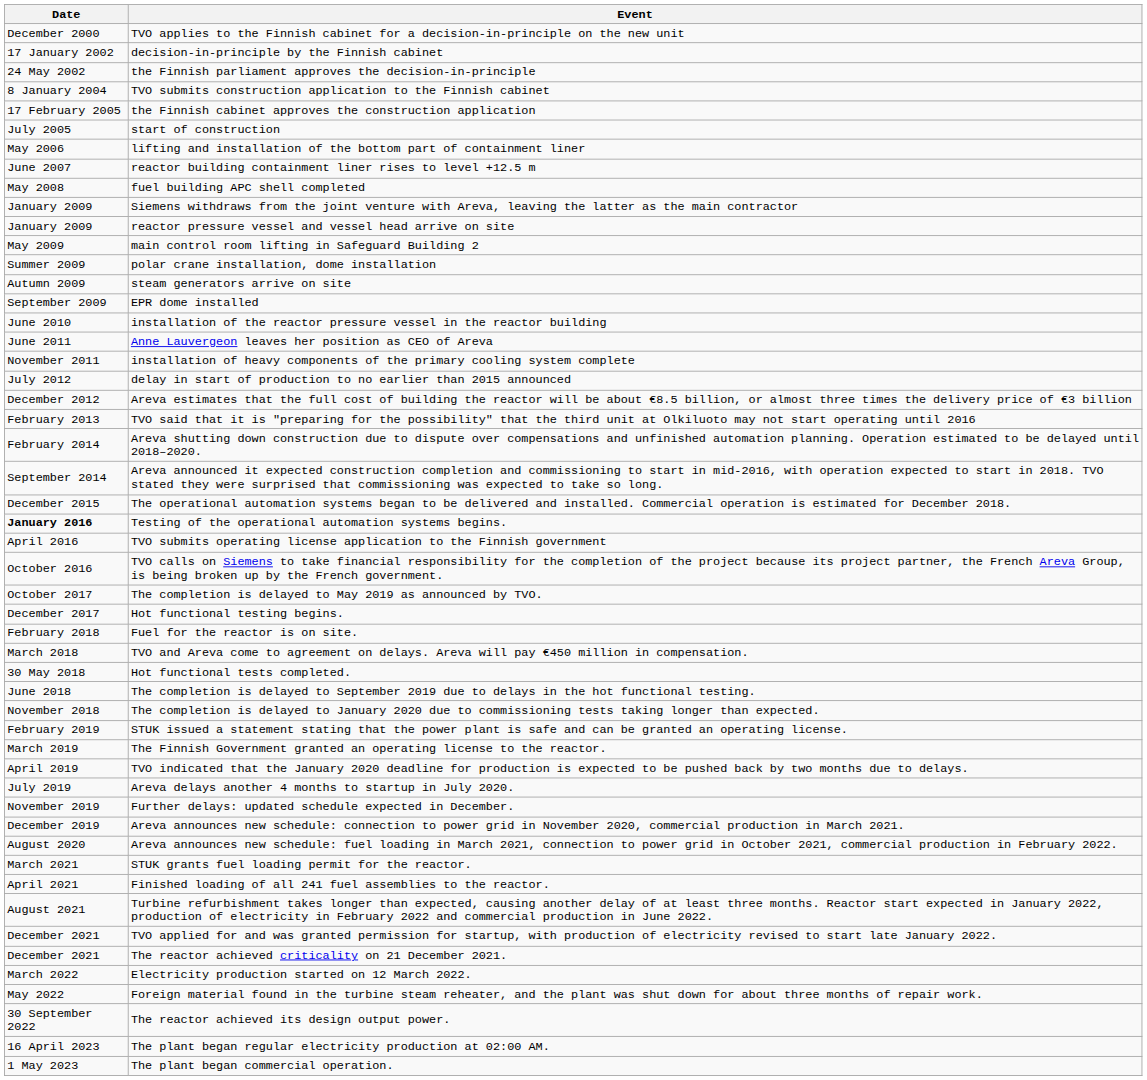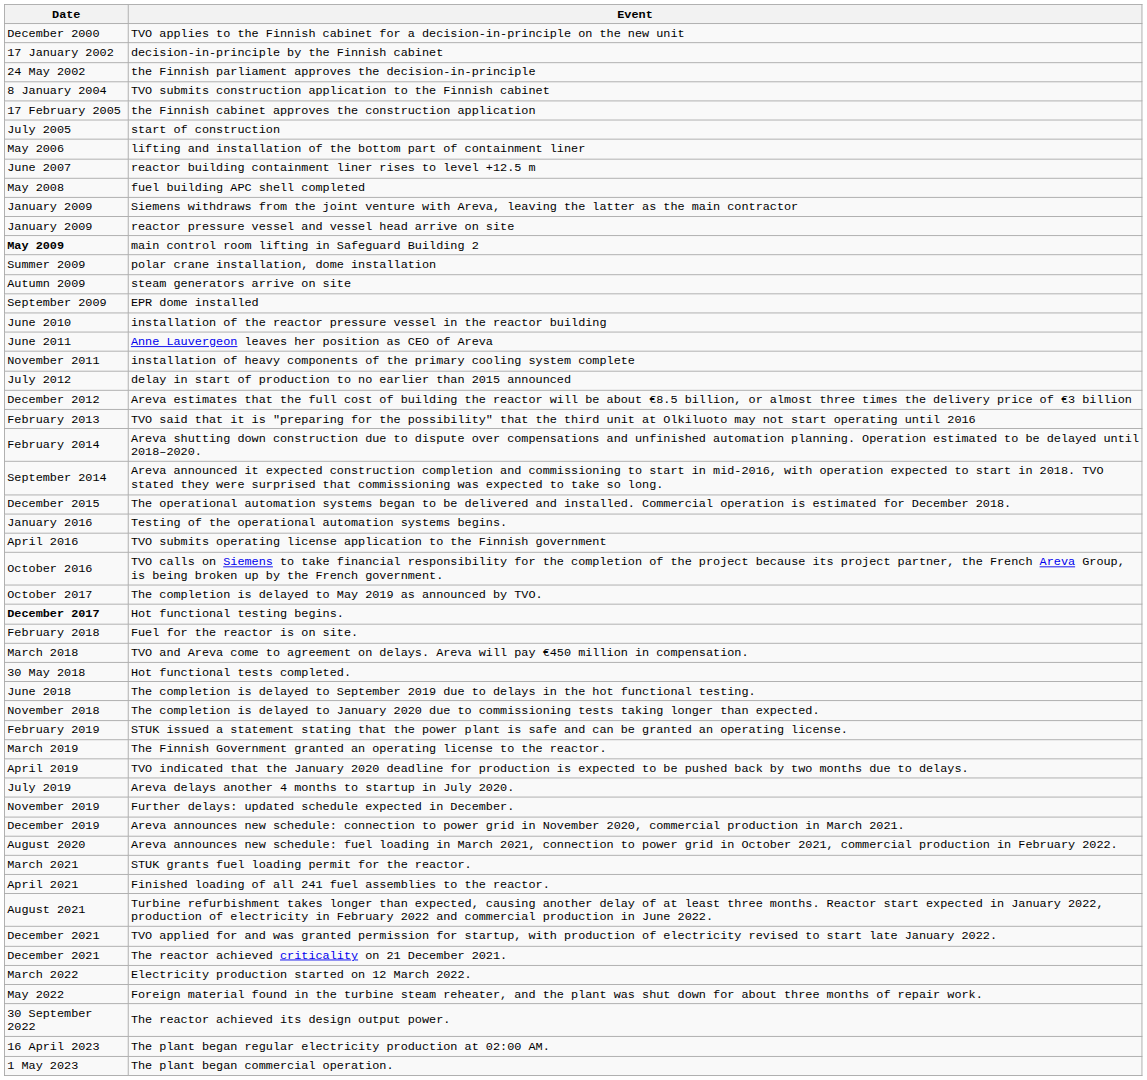(36, 245) normal -> (36, 245) bold
(50, 523) bold -> (50, 523) normal
(53, 614) normal -> (53, 614) bold
